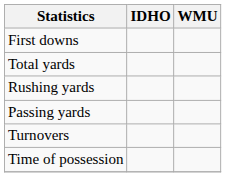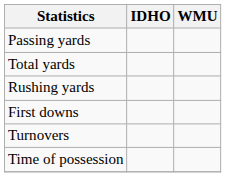rows swapped: (43, 40) <-> (49, 111)
